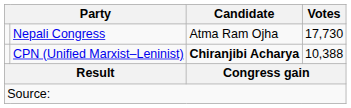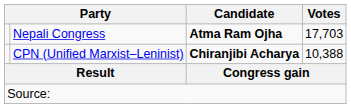(234, 34) normal -> (236, 34) bold
(324, 34) 17,730 -> (324, 34) 17,703
